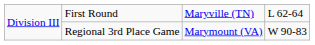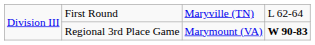(287, 31) normal -> (288, 31) bold
